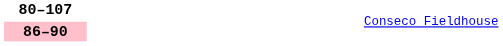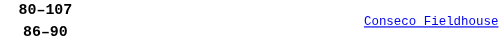(45, 32) pink background -> (45, 32) no background
